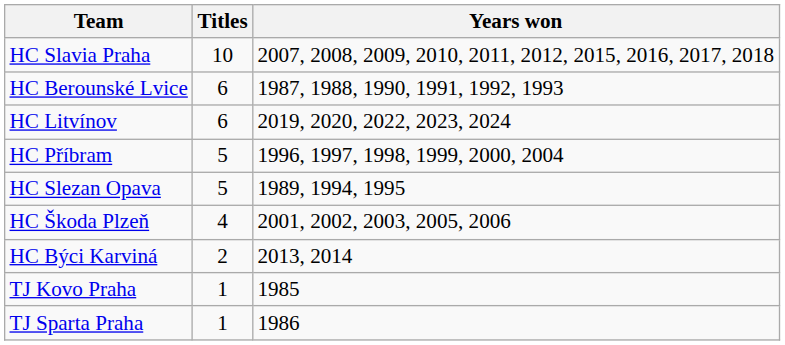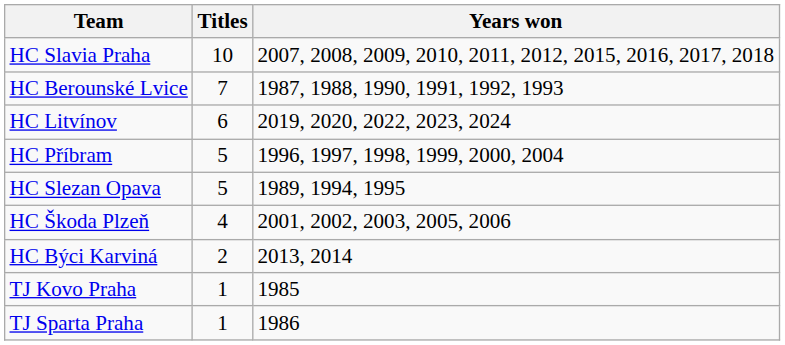(223, 88) 6 -> (223, 88) 7
